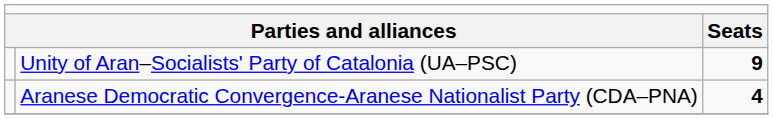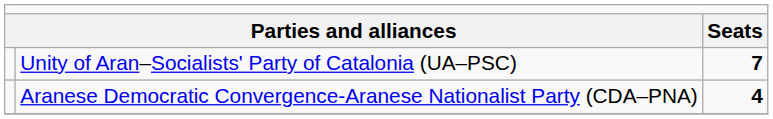(757, 63) 9 -> (757, 63) 7
